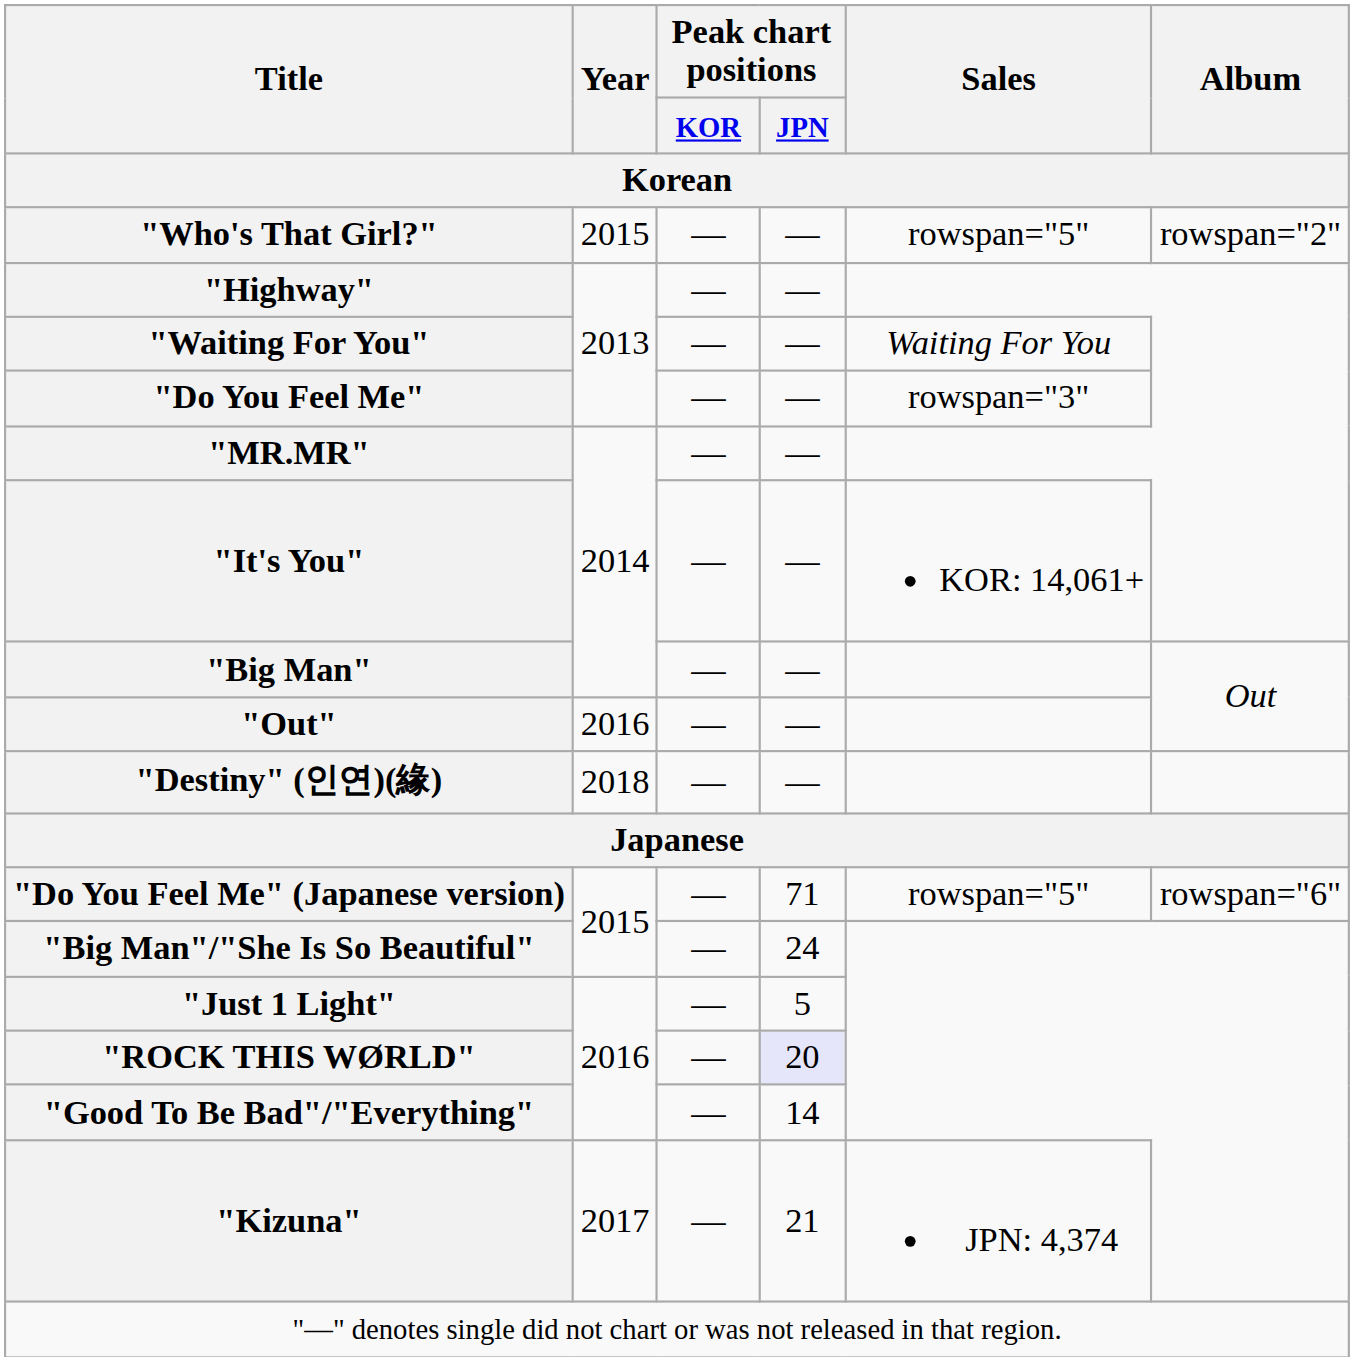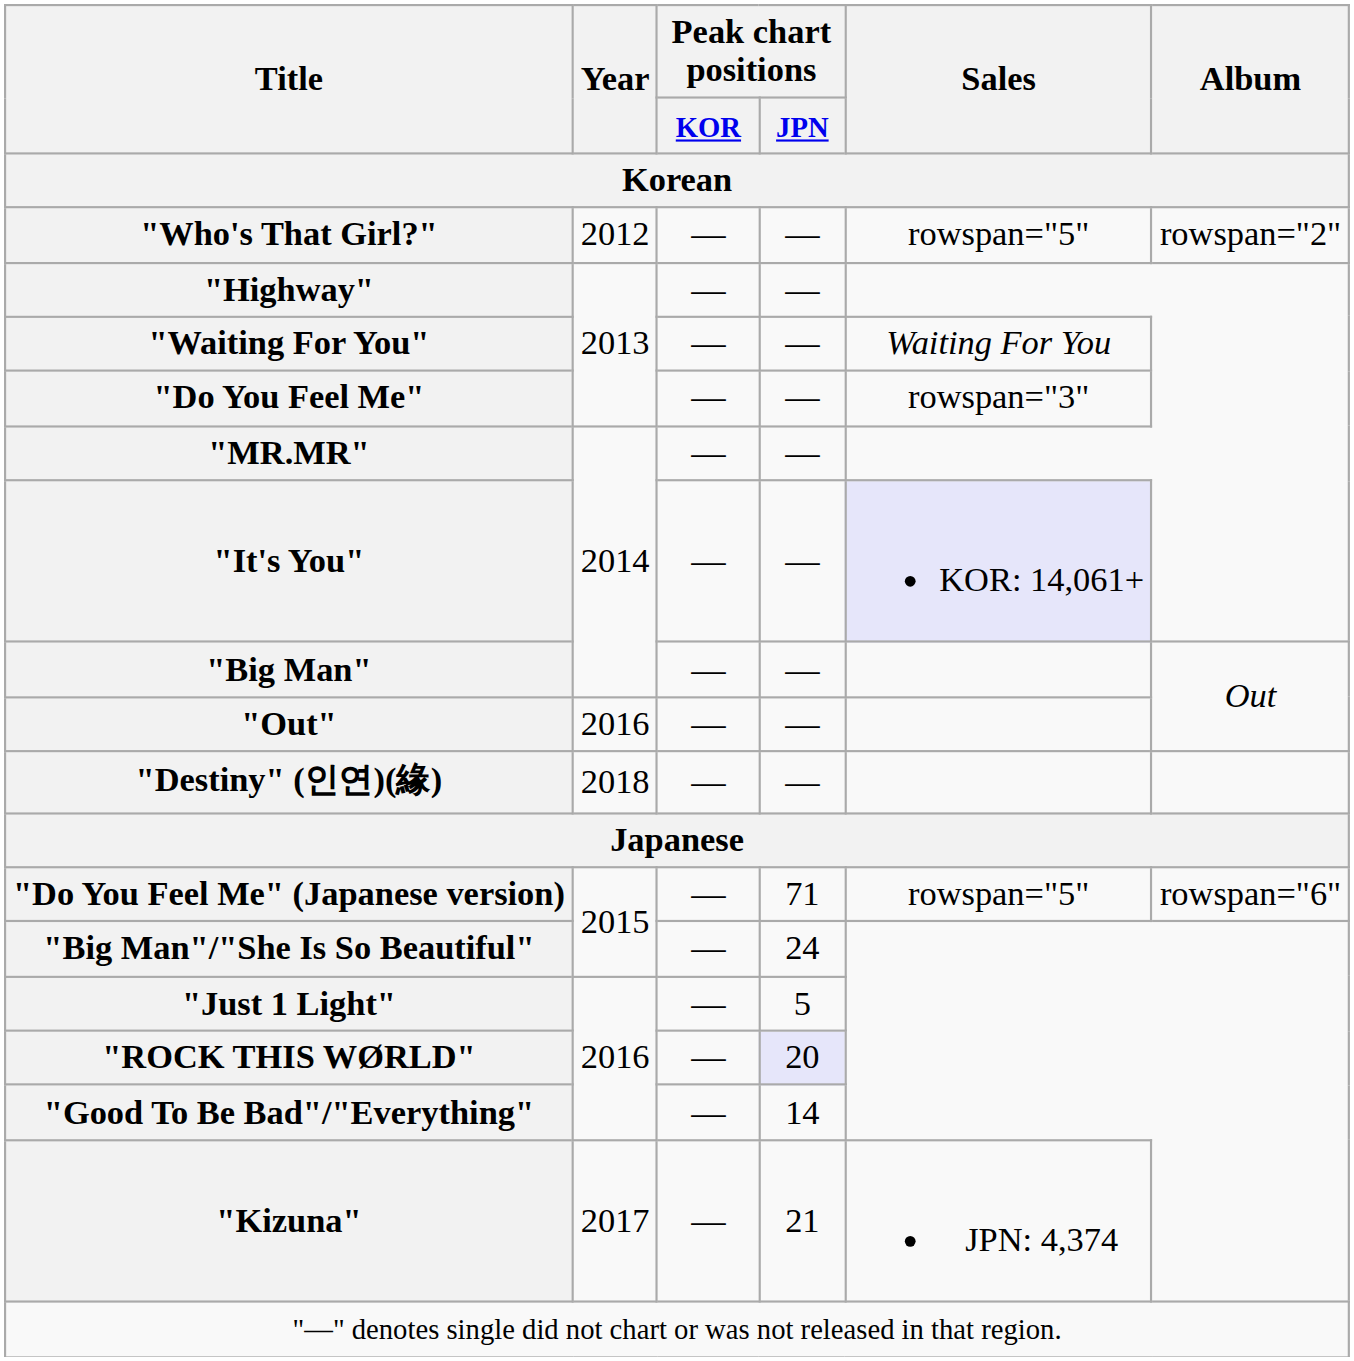(615, 234) 2015 -> (615, 234) 2012
(999, 581) no background -> (999, 581) lavender background
